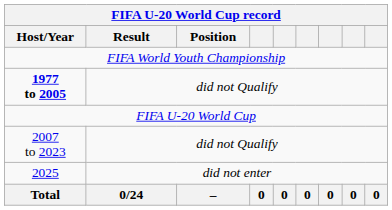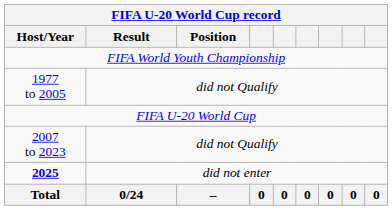(45, 86) bold -> (45, 86) normal
(45, 173) normal -> (45, 173) bold
